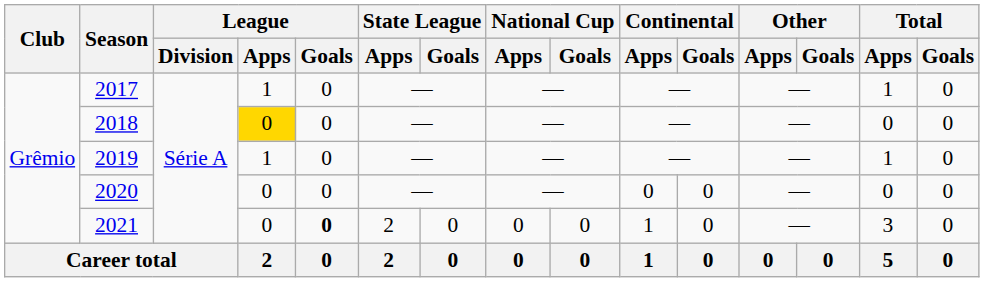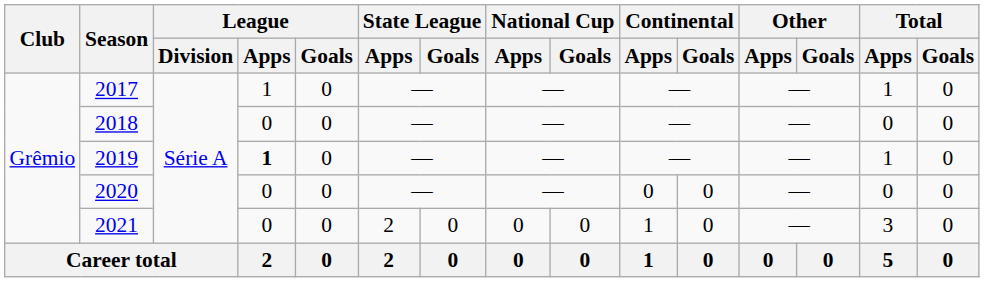(267, 123) gold background -> (267, 123) no background
(267, 157) normal -> (267, 157) bold
(327, 225) bold -> (327, 225) normal
